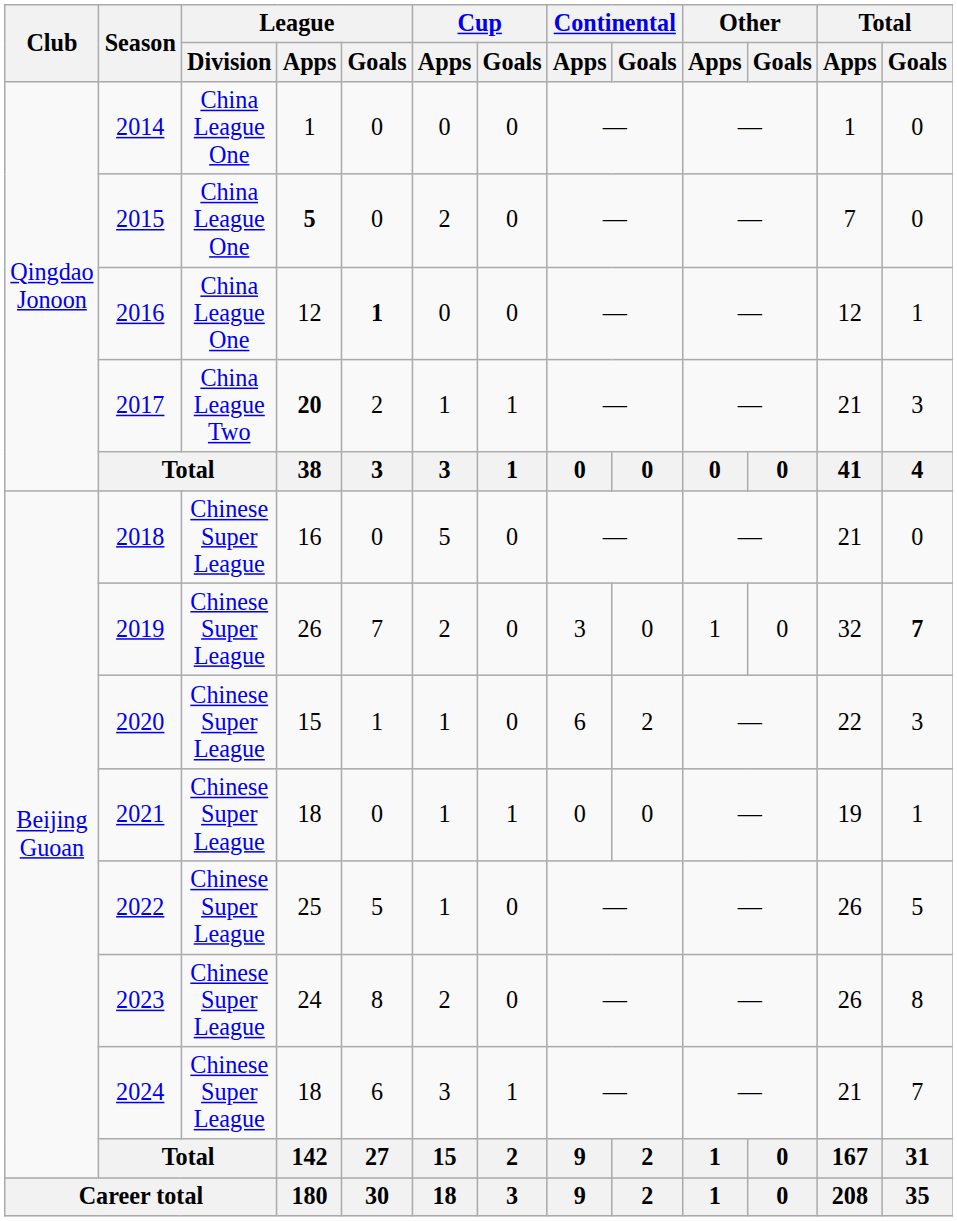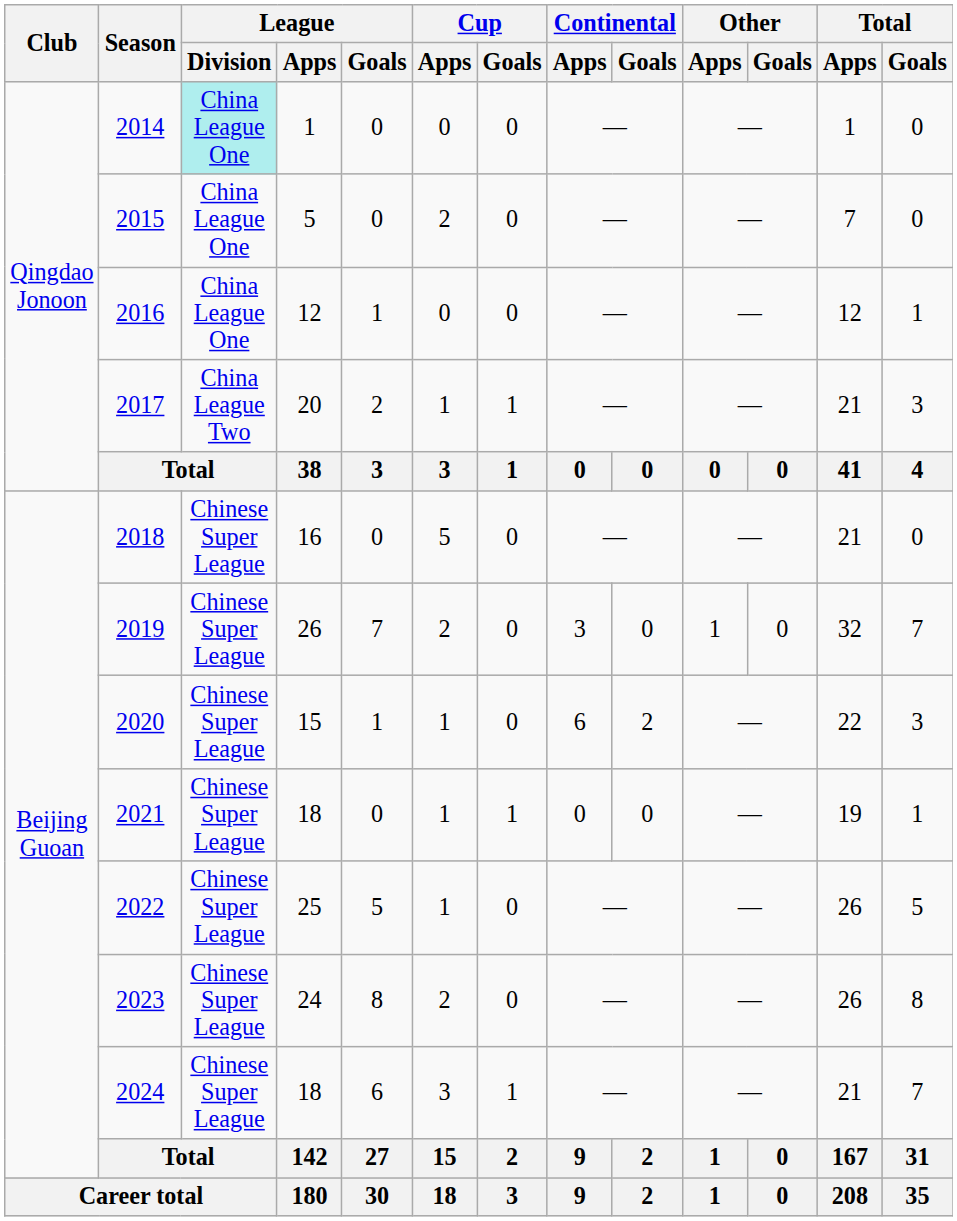(229, 127) no background -> (229, 127) paleturquoise background
(310, 220) bold -> (310, 220) normal
(377, 312) bold -> (377, 312) normal
(310, 405) bold -> (310, 405) normal
(917, 629) bold -> (917, 629) normal
